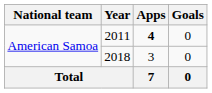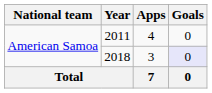(151, 35) bold -> (151, 35) normal
(188, 56) no background -> (188, 56) lavender background
